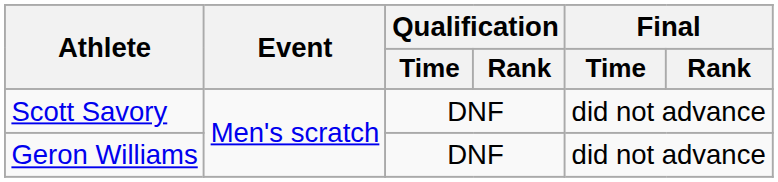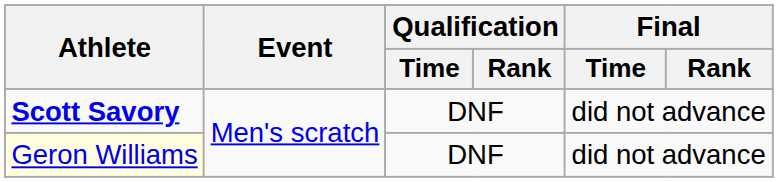(89, 112) normal -> (95, 112) bold
(105, 155) no background -> (105, 155) lightyellow background
